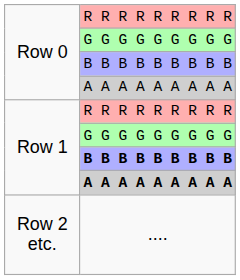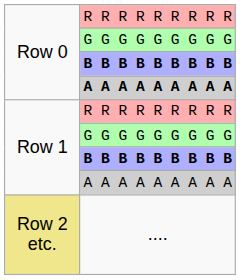(158, 64) normal -> (158, 64) bold
(158, 88) normal -> (158, 88) bold
(158, 183) bold -> (158, 183) normal
(42, 234) no background -> (42, 234) khaki background
